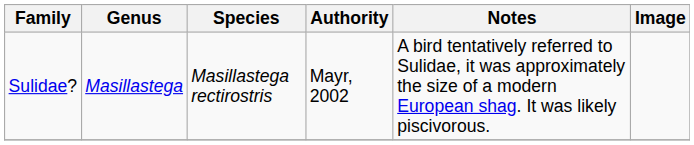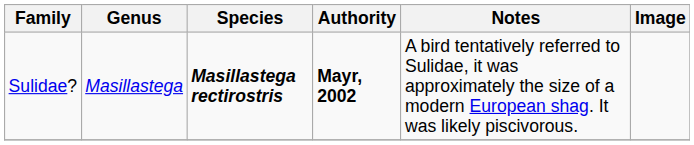(240, 85) normal -> (244, 85) bold
(331, 85) normal -> (340, 85) bold
